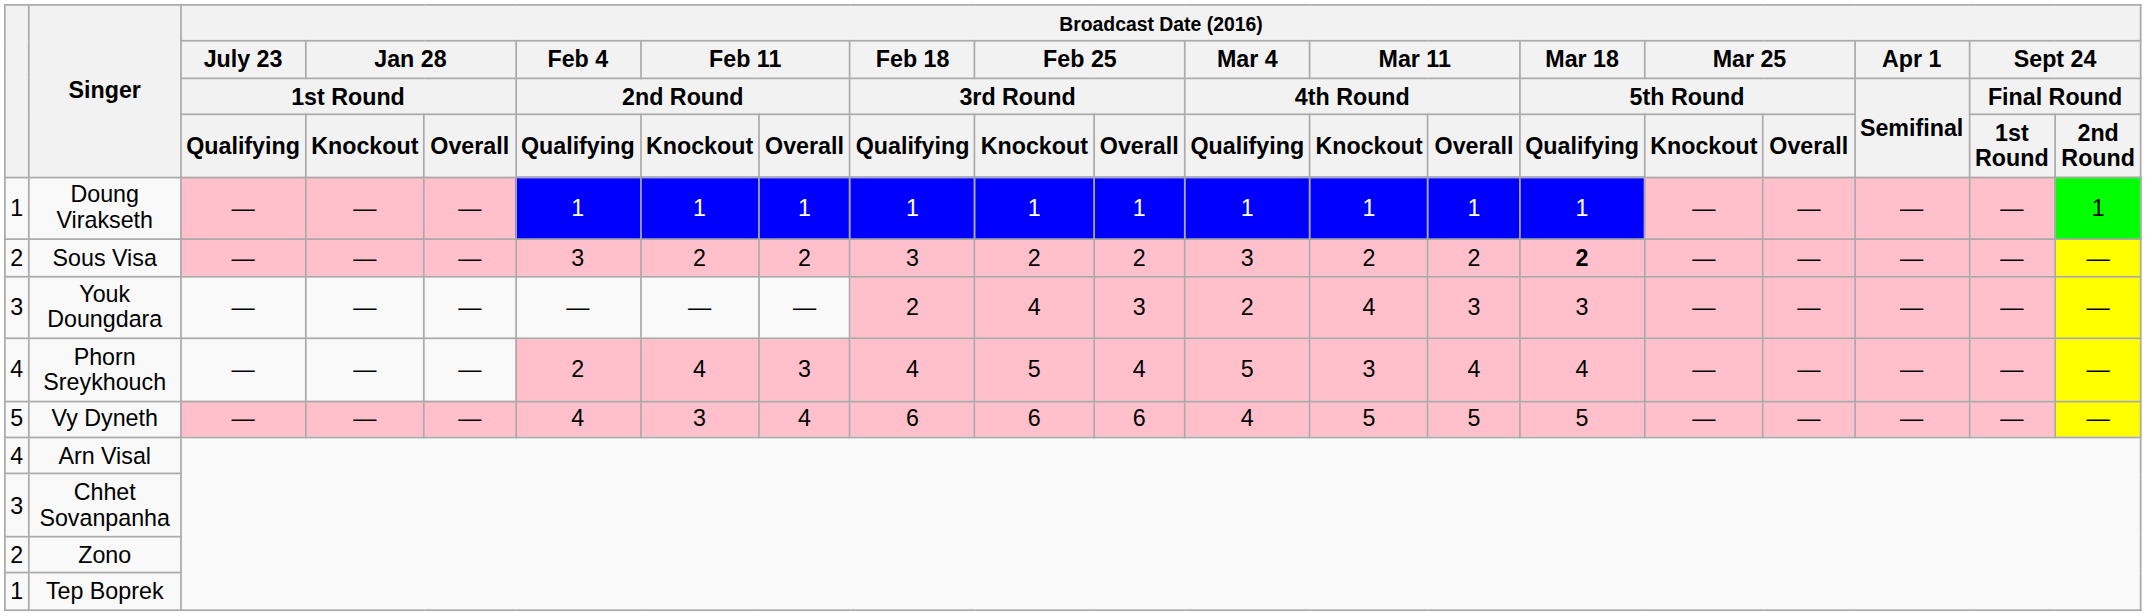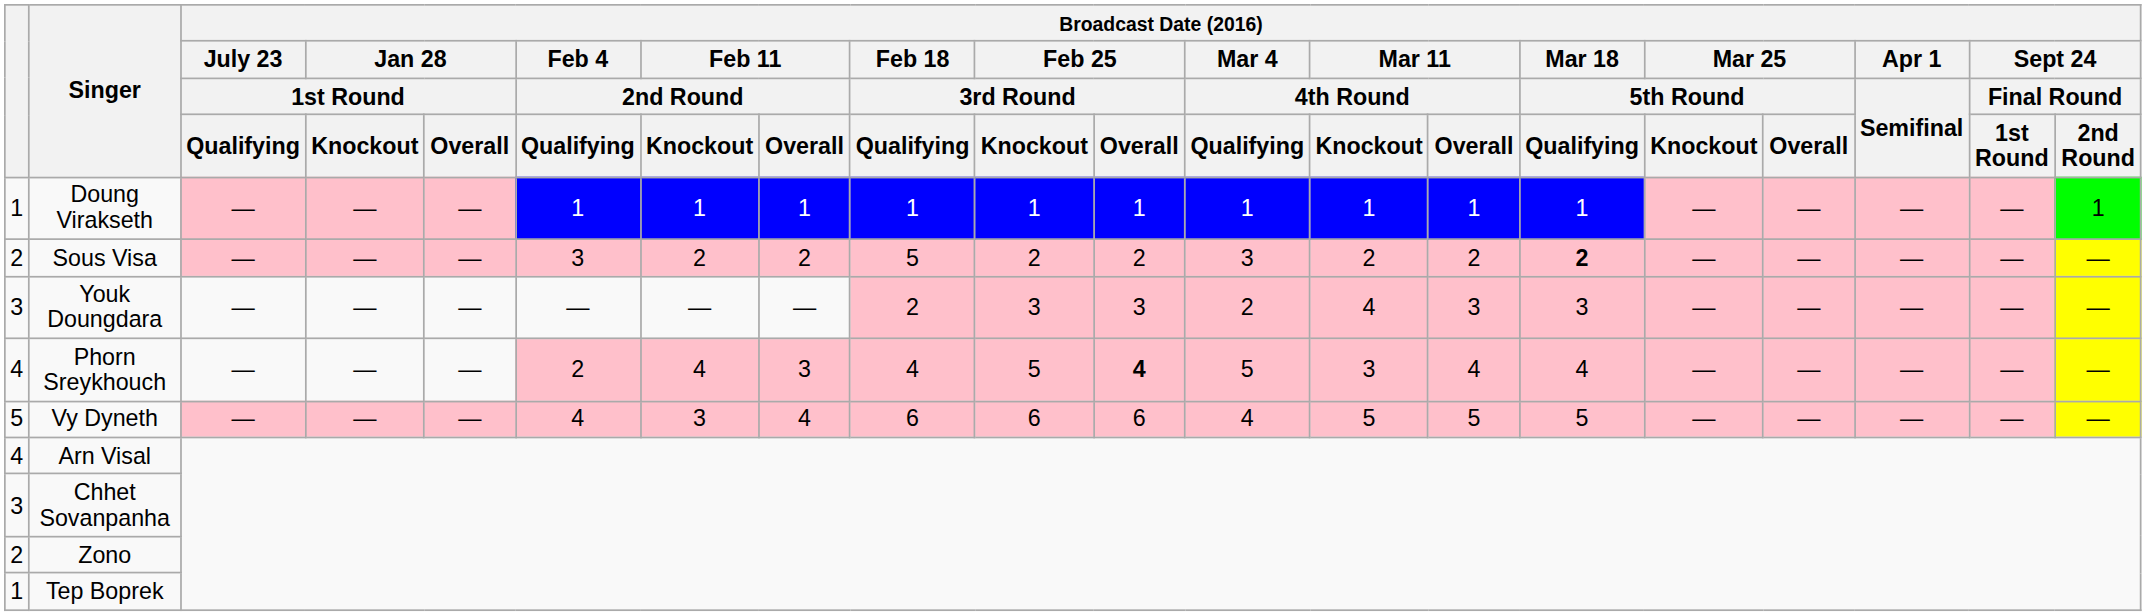(913, 257) 3 -> (913, 257) 5
(1034, 307) 4 -> (1034, 307) 3
(1139, 369) normal -> (1139, 369) bold
